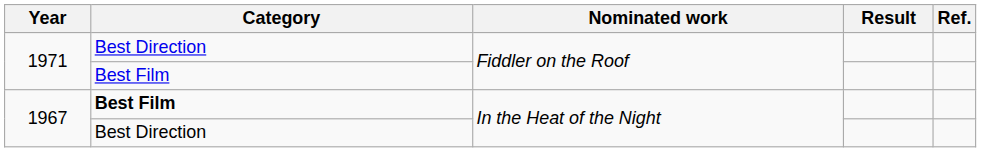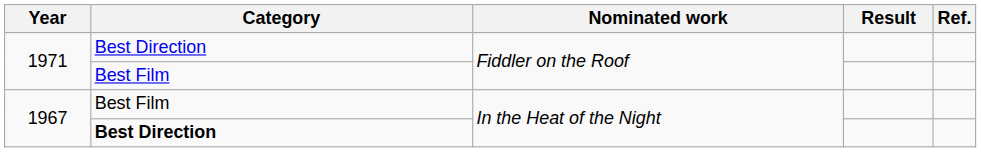(135, 103) bold -> (132, 103) normal
(150, 132) normal -> (155, 132) bold
